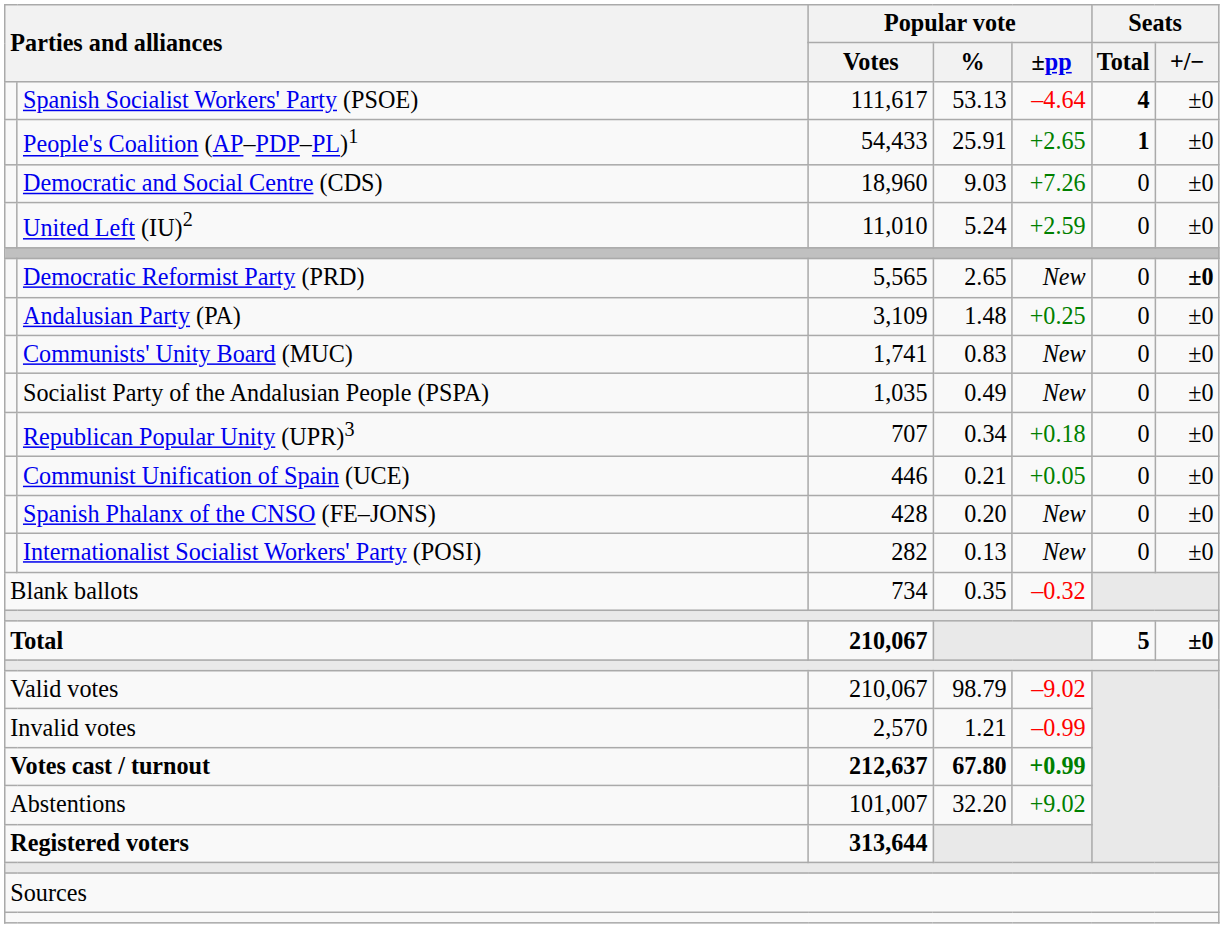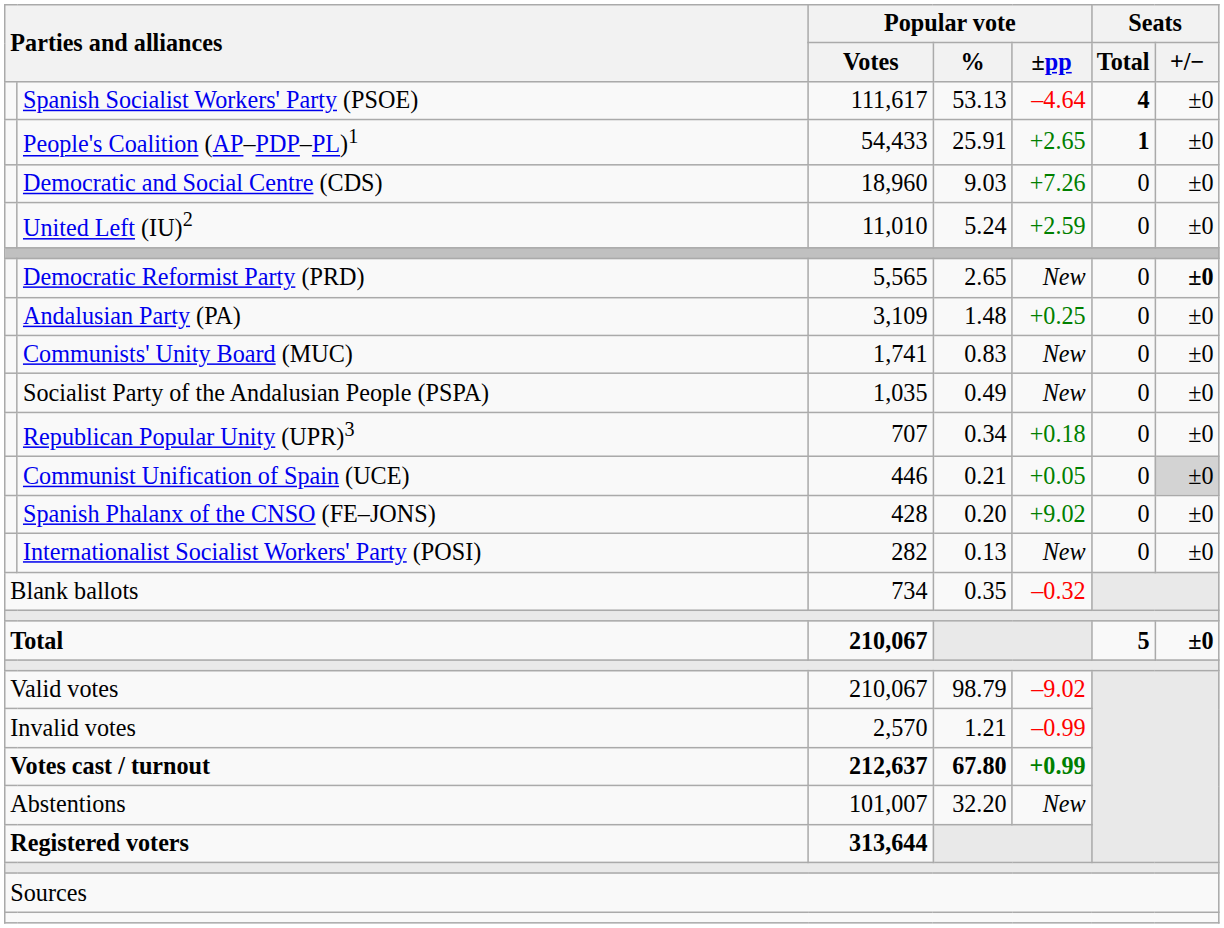(1201, 475) no background -> (1201, 475) lightgrey background
(1064, 514) New -> (1058, 514) +9.02
(1058, 804) +9.02 -> (1064, 804) New
